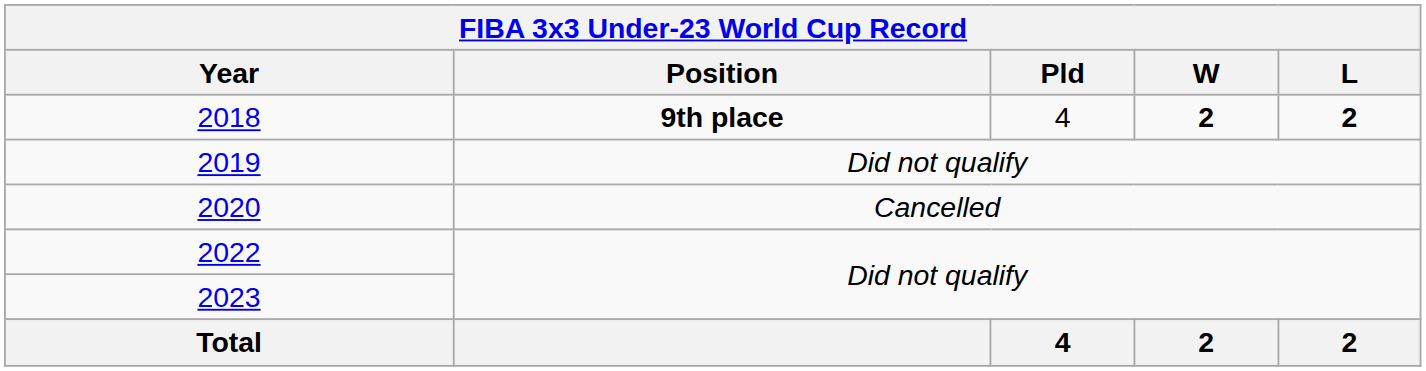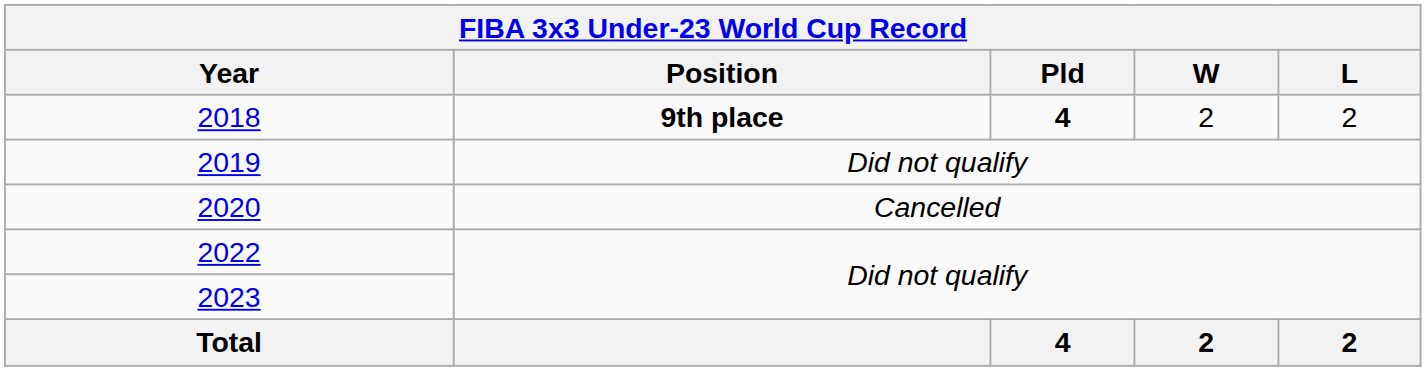(1063, 118) normal -> (1063, 118) bold
(1206, 118) bold -> (1206, 118) normal
(1350, 118) bold -> (1350, 118) normal
